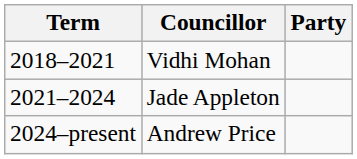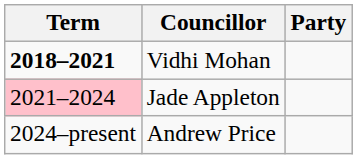(63, 60) normal -> (63, 60) bold
(63, 97) no background -> (63, 97) pink background
